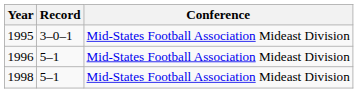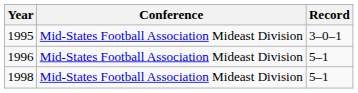columns swapped: (218, 14) <-> (60, 14)
